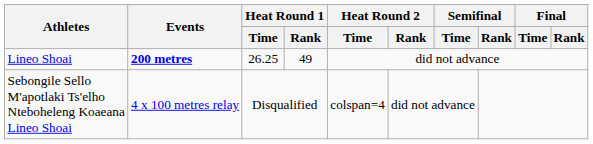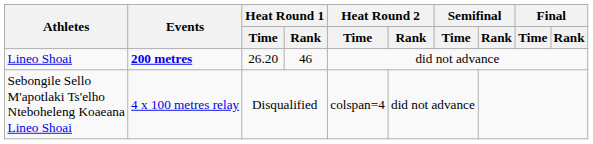(263, 59) 26.25 -> (263, 59) 26.20
(306, 59) 49 -> (306, 59) 46
